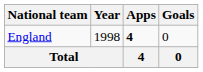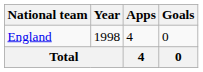(130, 36) bold -> (130, 36) normal
